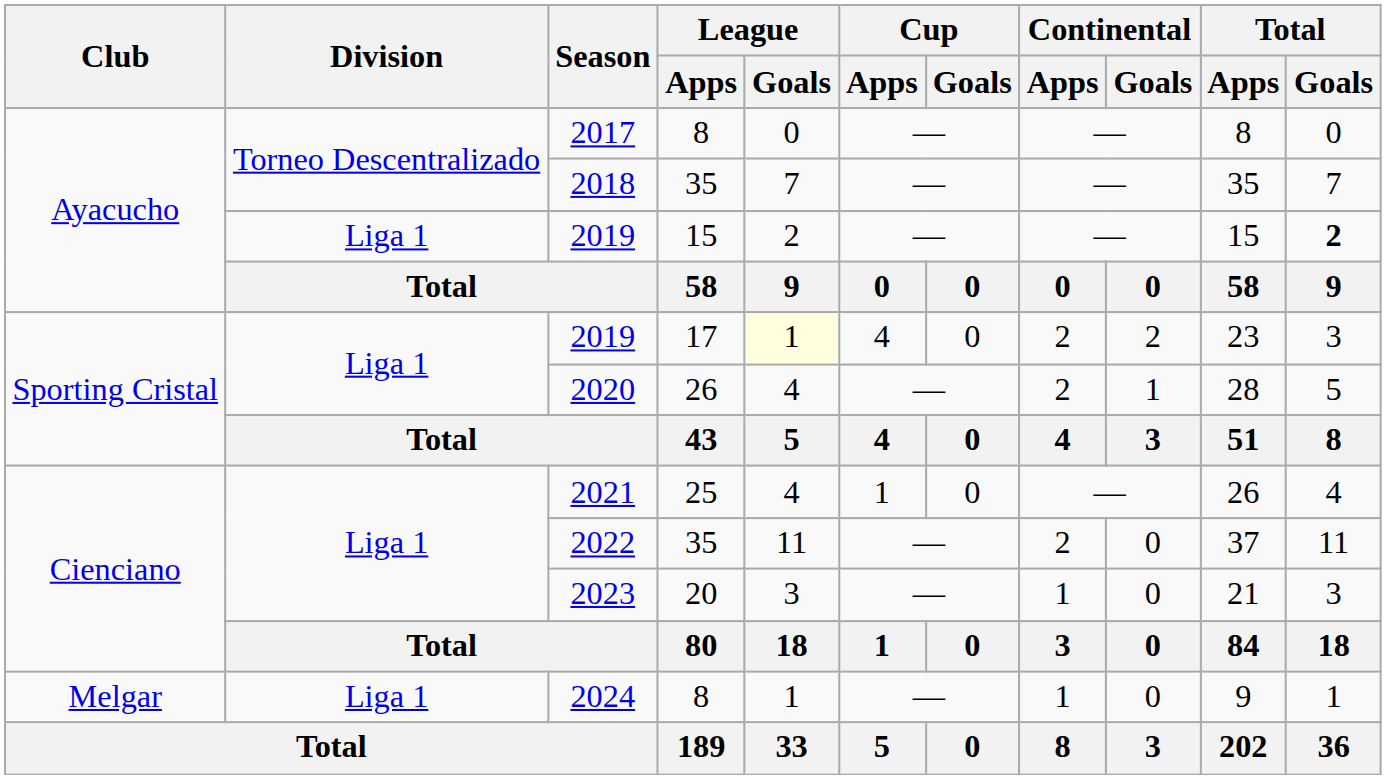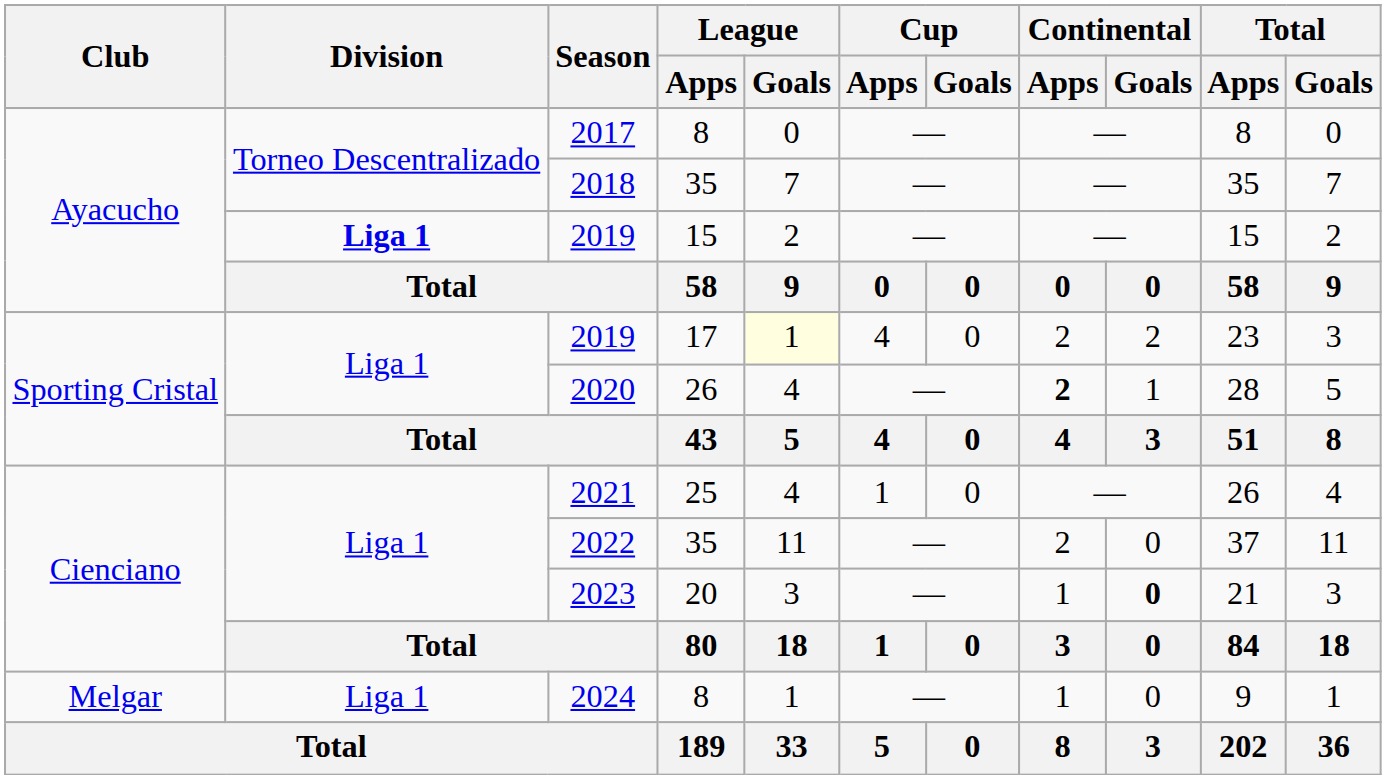(387, 235) normal -> (387, 235) bold
(1334, 235) bold -> (1334, 235) normal
(1063, 388) normal -> (1063, 388) bold
(1153, 593) normal -> (1153, 593) bold
